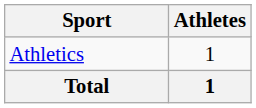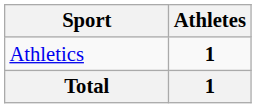(210, 53) normal -> (210, 53) bold
